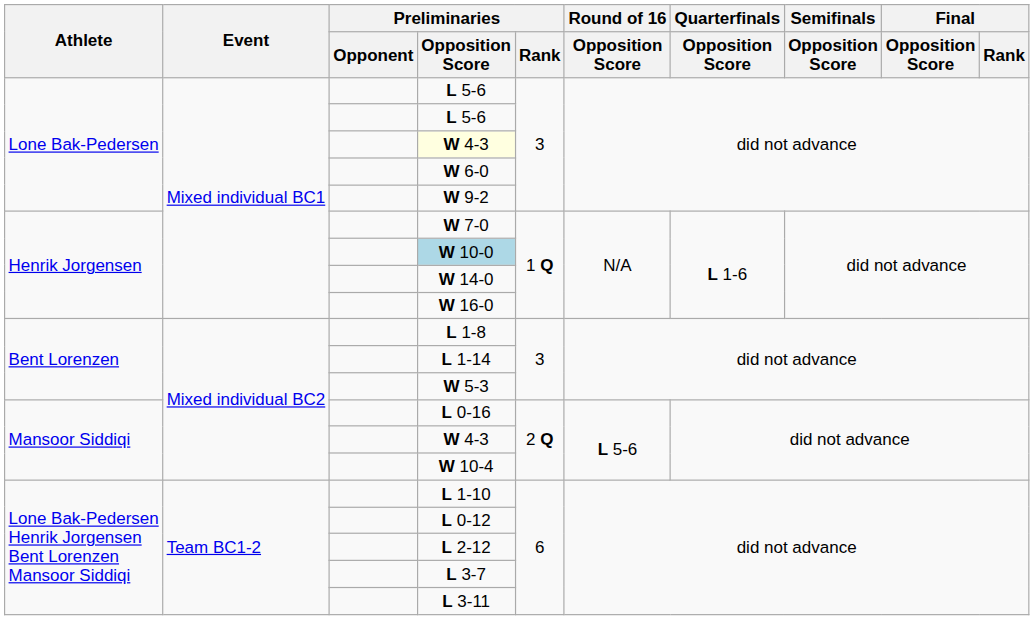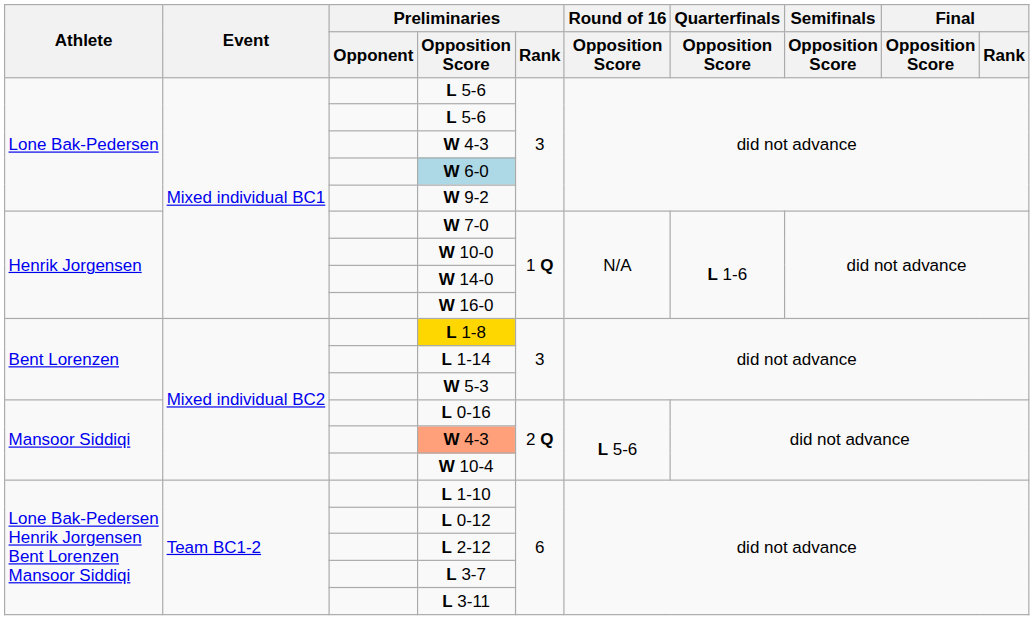(466, 145) lightyellow background -> (466, 145) no background
(466, 172) no background -> (466, 172) lightblue background
(466, 252) lightblue background -> (466, 252) no background
(466, 333) no background -> (466, 333) gold background
(466, 440) no background -> (466, 440) lightsalmon background
